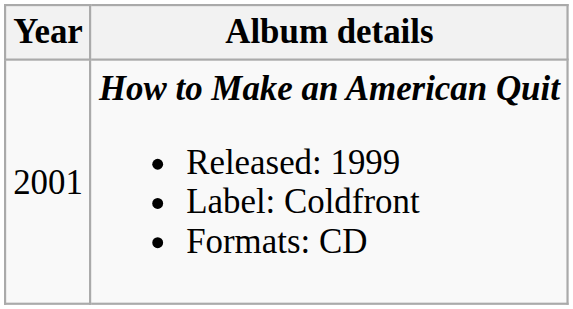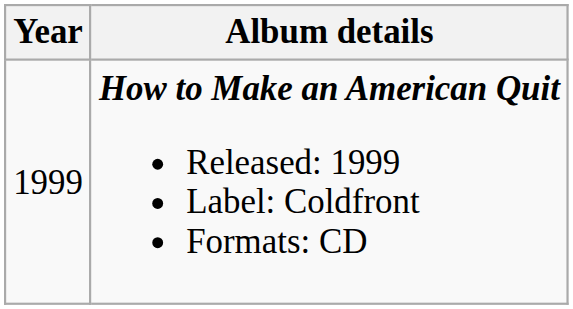(48, 181) 2001 -> (48, 181) 1999
